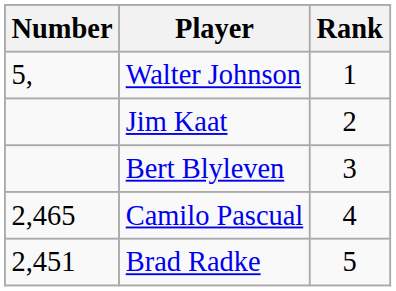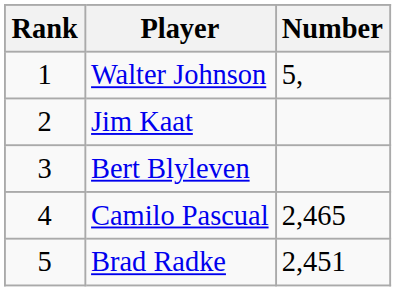columns swapped: (350, 28) <-> (62, 28)
